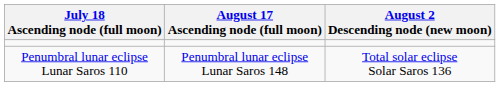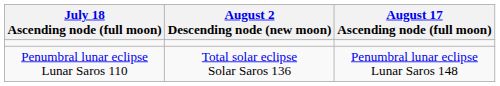columns swapped: (410, 22) <-> (245, 22)
